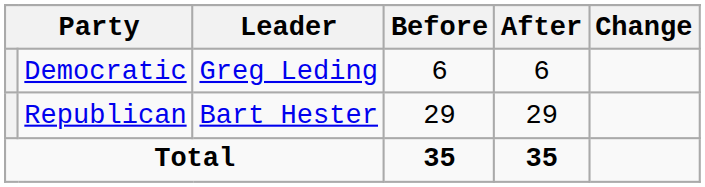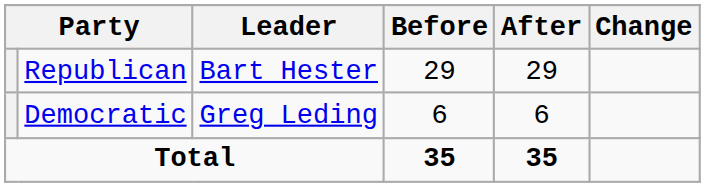rows swapped: (105, 115) <-> (105, 71)
